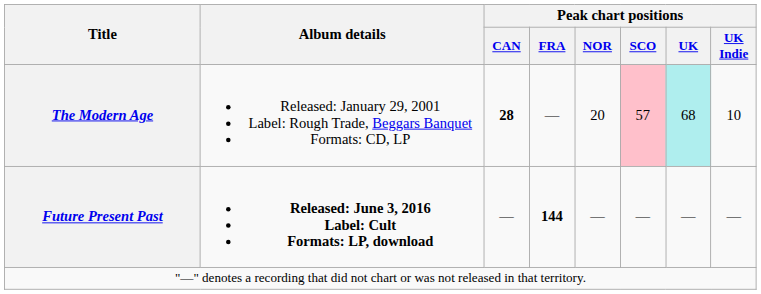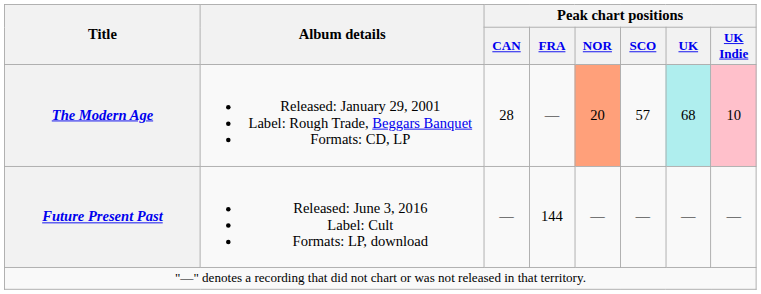(507, 115) bold -> (507, 115) normal
(597, 115) no background -> (597, 115) lightsalmon background
(643, 115) pink background -> (643, 115) no background
(734, 115) no background -> (734, 115) pink background
(342, 225) bold -> (342, 225) normal
(552, 216) bold -> (552, 216) normal
